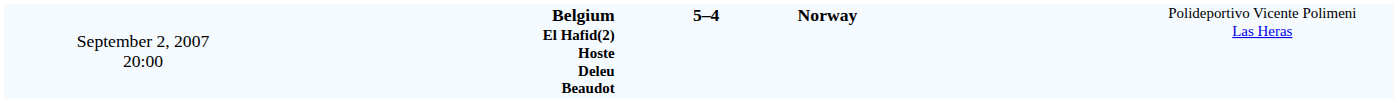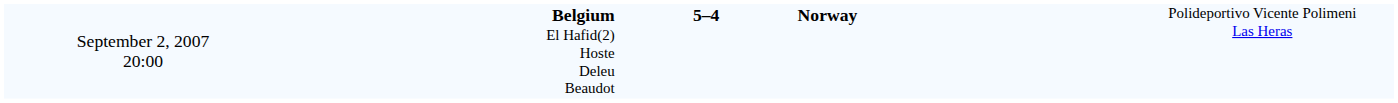(579, 62) bold -> (580, 62) normal
